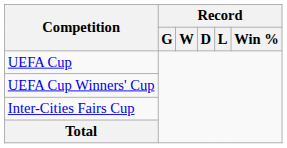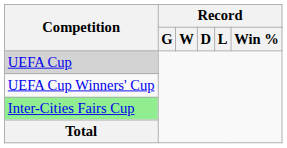(40, 62) no background -> (40, 62) lightgrey background
(71, 108) no background -> (71, 108) lightgreen background
